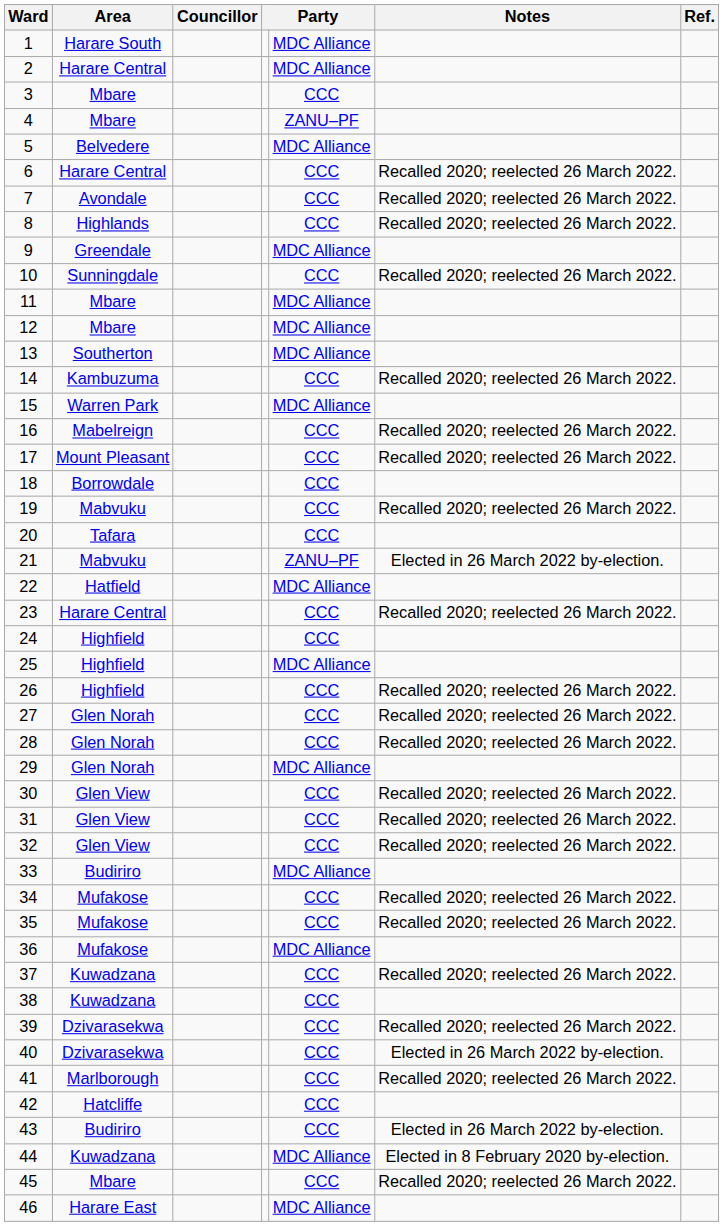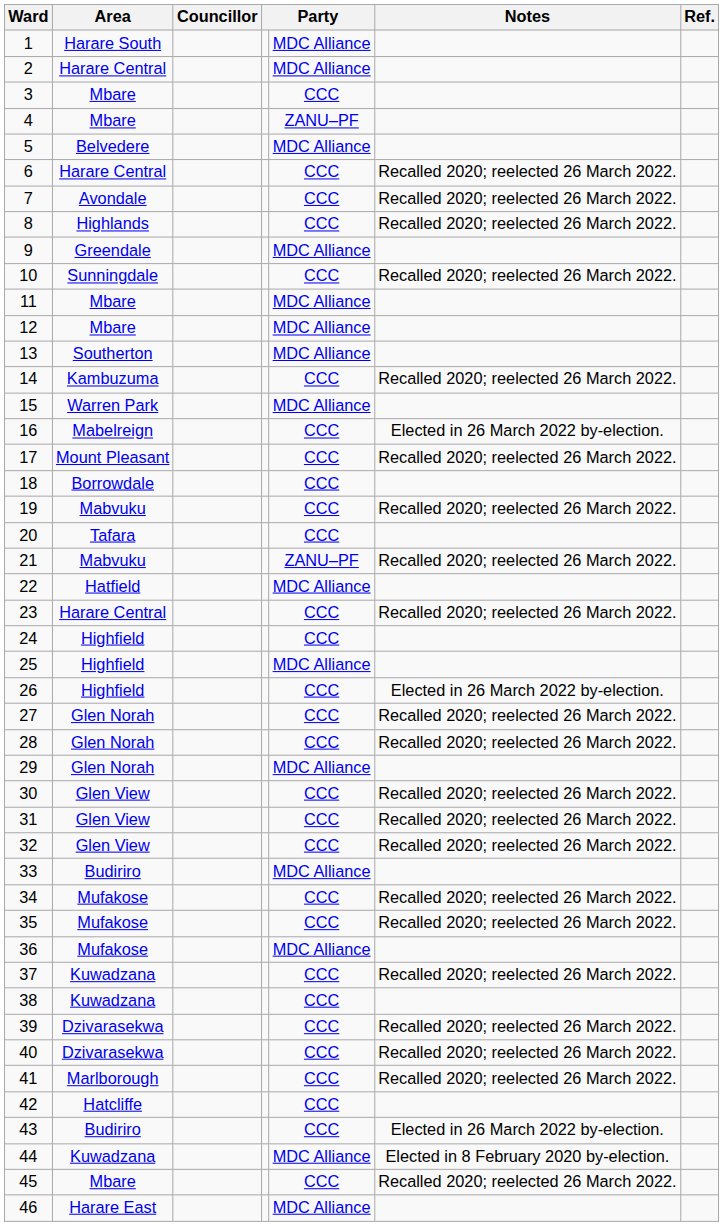(527, 431) Recalled 2020; reelected 26 March 2022. -> (527, 431) Elected in 26 March 2022 by-election.
(527, 560) Elected in 26 March 2022 by-election. -> (527, 560) Recalled 2020; reelected 26 March 2022.
(527, 690) Recalled 2020; reelected 26 March 2022. -> (527, 690) Elected in 26 March 2022 by-election.
(527, 1052) Elected in 26 March 2022 by-election. -> (527, 1052) Recalled 2020; reelected 26 March 2022.
